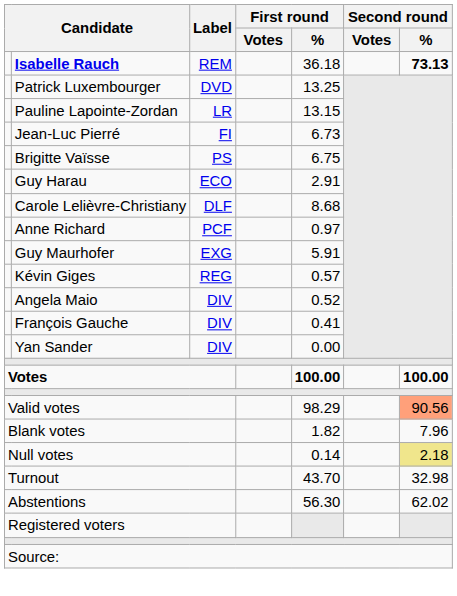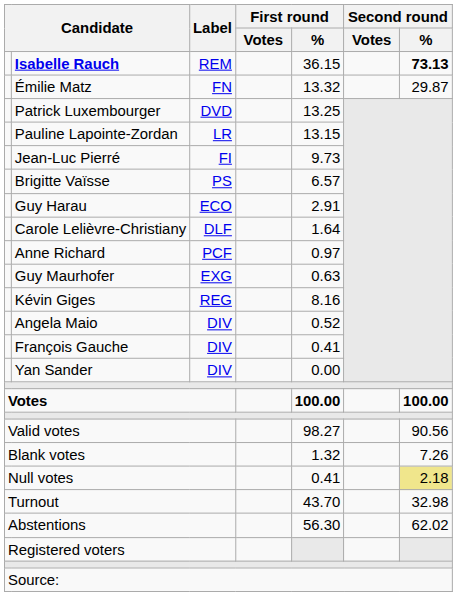(322, 64) 36.18 -> (322, 64) 36.15
+ row: (53, 87)
(326, 134) 6.73 -> (326, 158) 9.73
(326, 158) 6.75 -> (326, 182) 6.57
(326, 205) 8.68 -> (326, 229) 1.64
(326, 252) 5.91 -> (326, 276) 0.63
(326, 276) 0.57 -> (326, 299) 8.16
(322, 408) 98.29 -> (322, 431) 98.27
(430, 408) lightsalmon background -> (430, 431) no background
(326, 431) 1.82 -> (326, 455) 1.32
(434, 431) 7.96 -> (434, 455) 7.26
(326, 455) 0.14 -> (326, 478) 0.41
